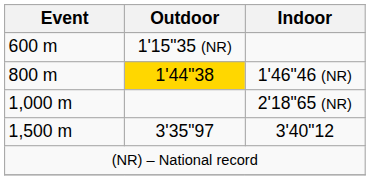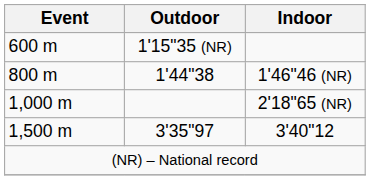(185, 74) gold background -> (185, 74) no background
